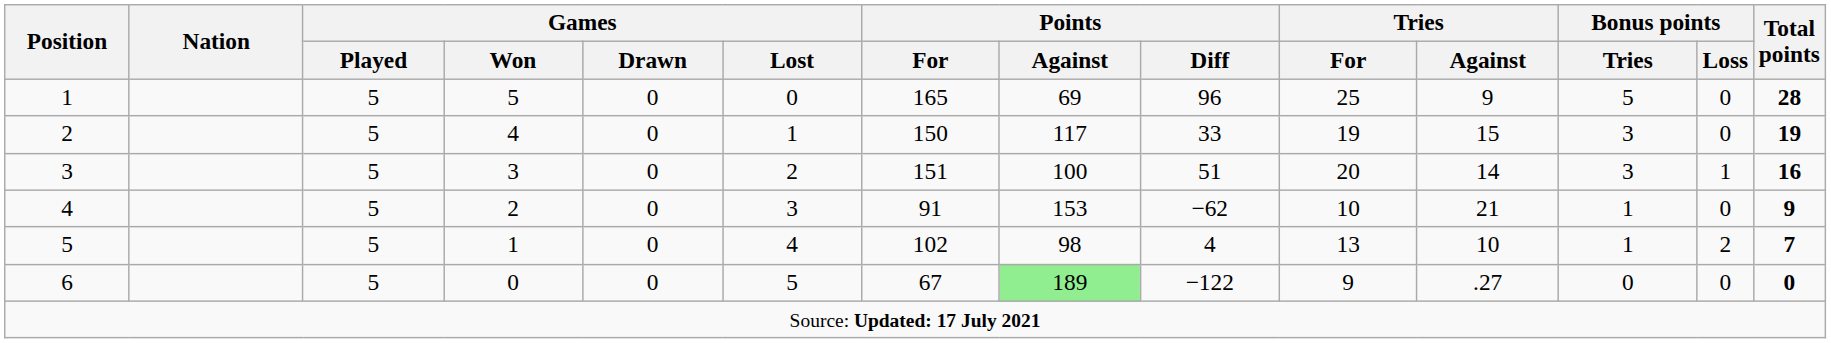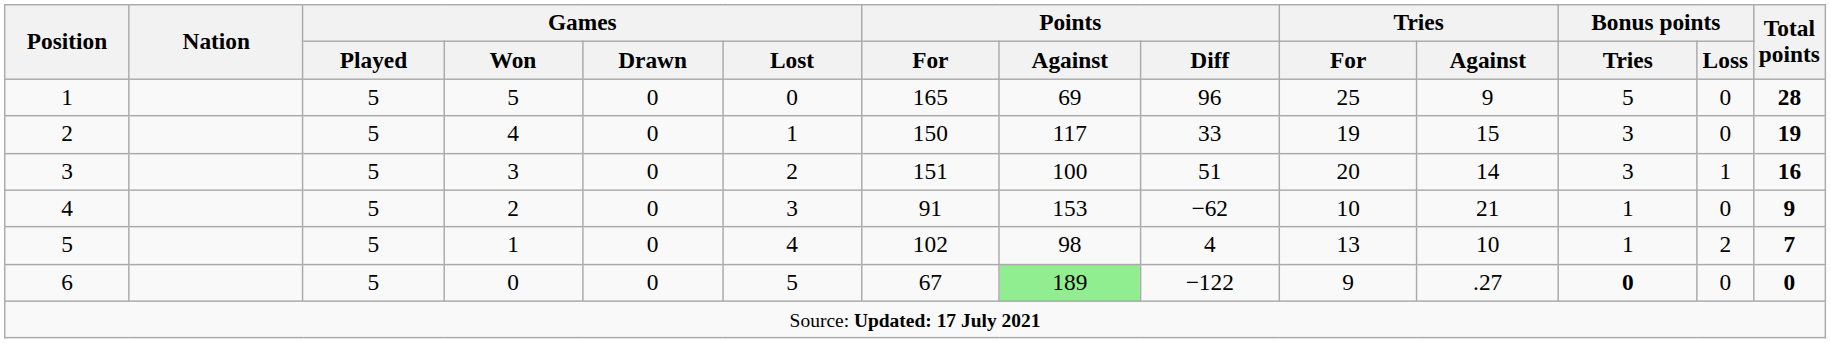(1628, 282) normal -> (1628, 282) bold
